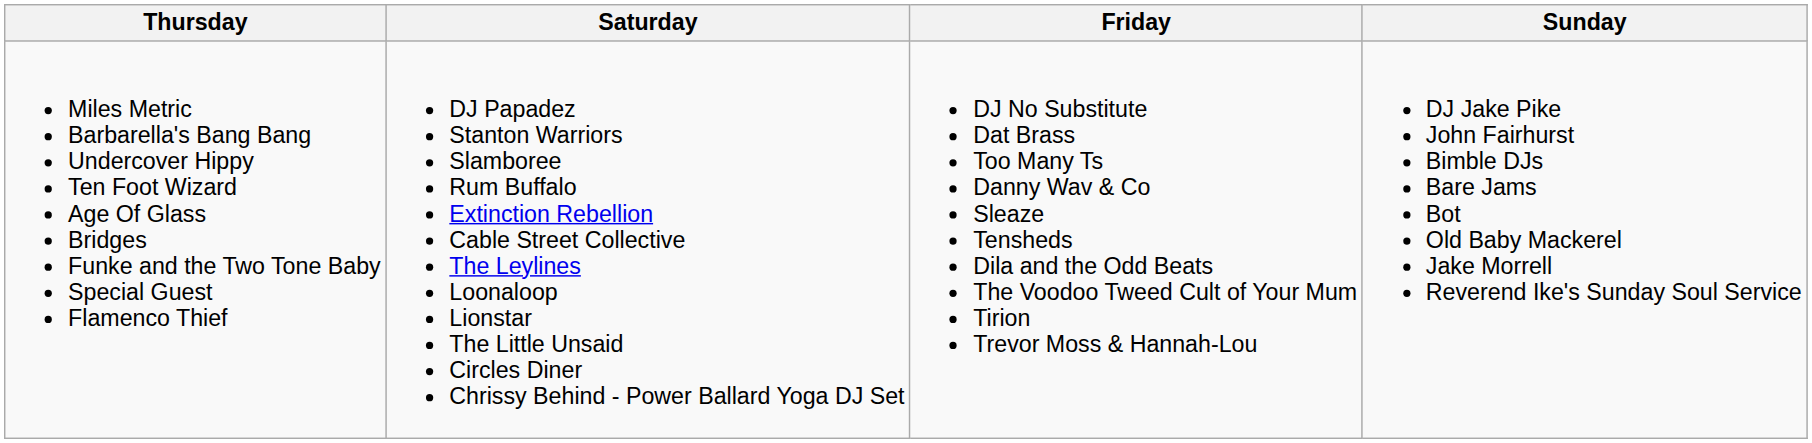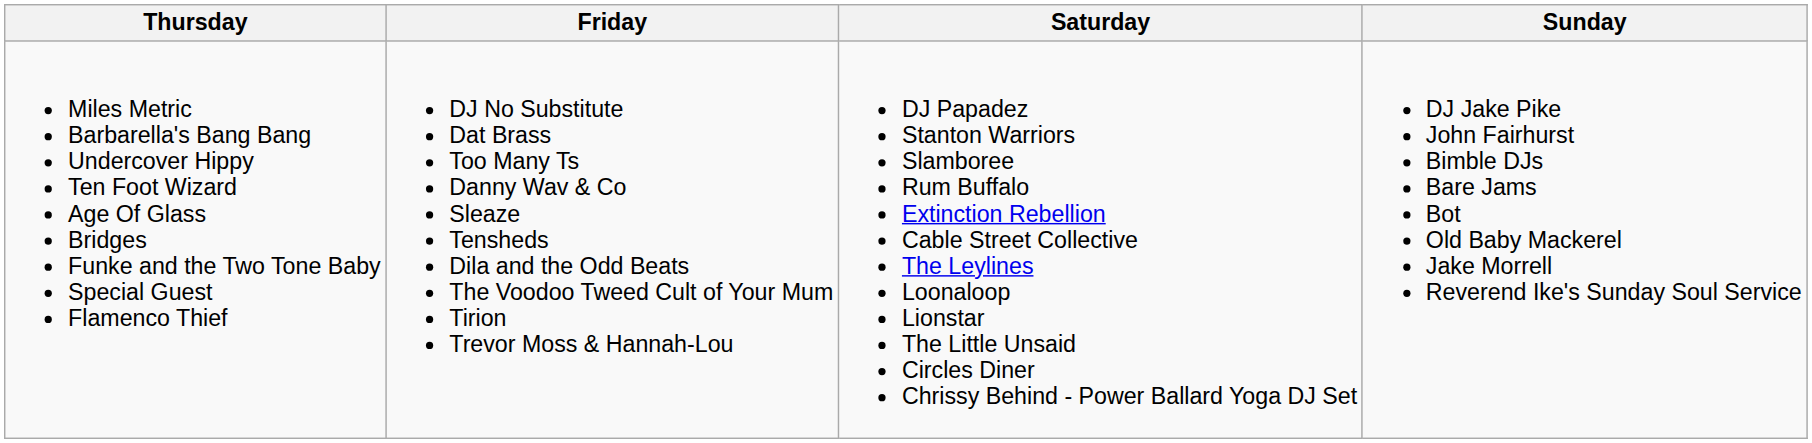columns swapped: (1136, 22) <-> (648, 22)
